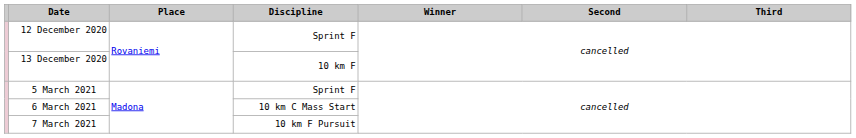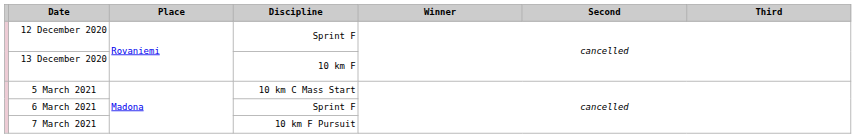(334, 90) Sprint F -> (307, 90) 10 km C Mass Start
(307, 107) 10 km C Mass Start -> (334, 107) Sprint F
